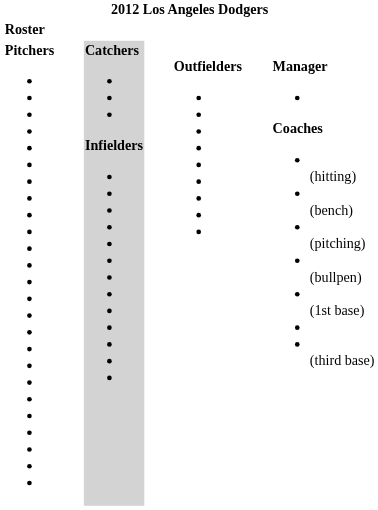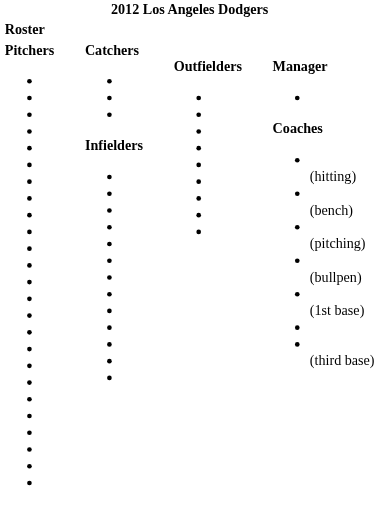(114, 214) lightgrey background -> (114, 214) no background
